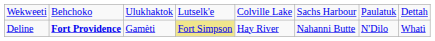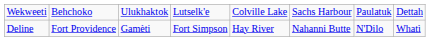(86, 28) bold -> (84, 28) normal
(205, 28) khaki background -> (200, 28) no background
